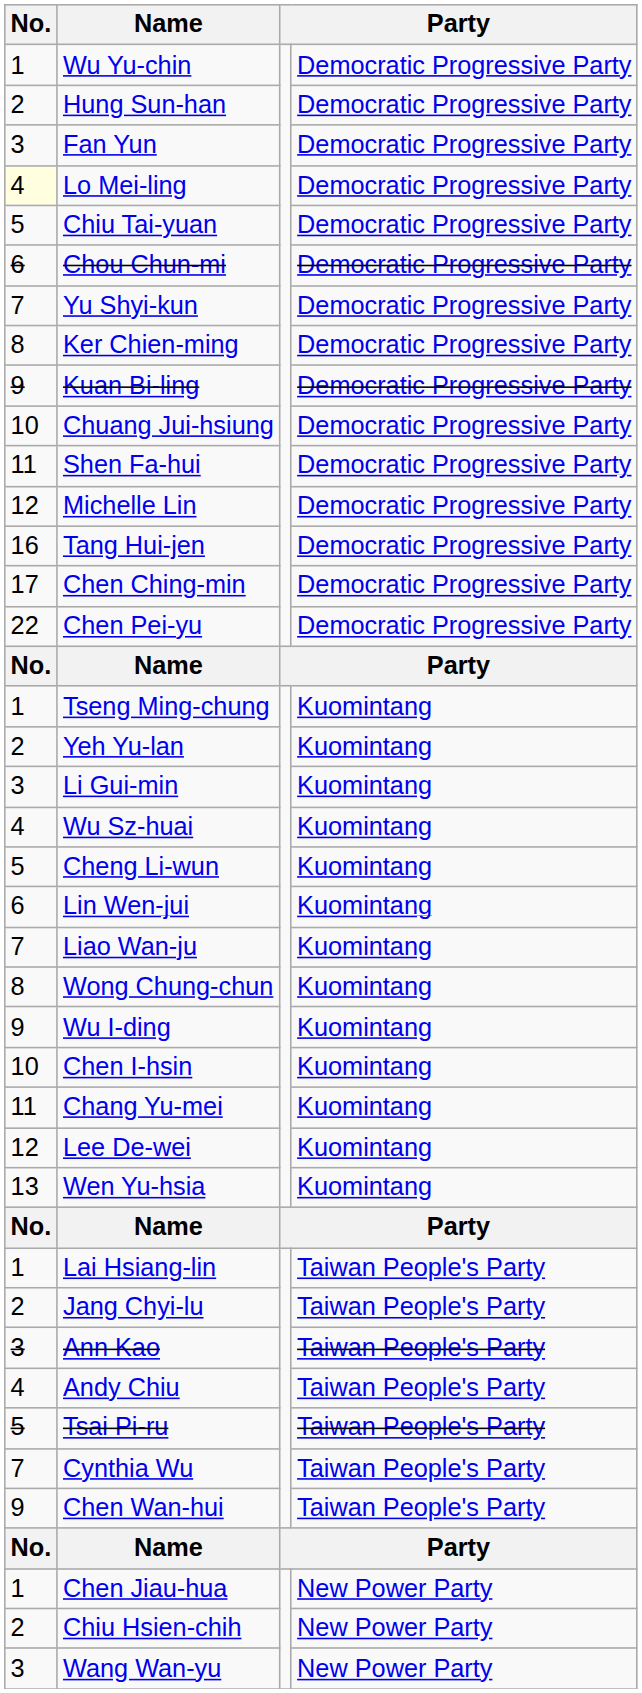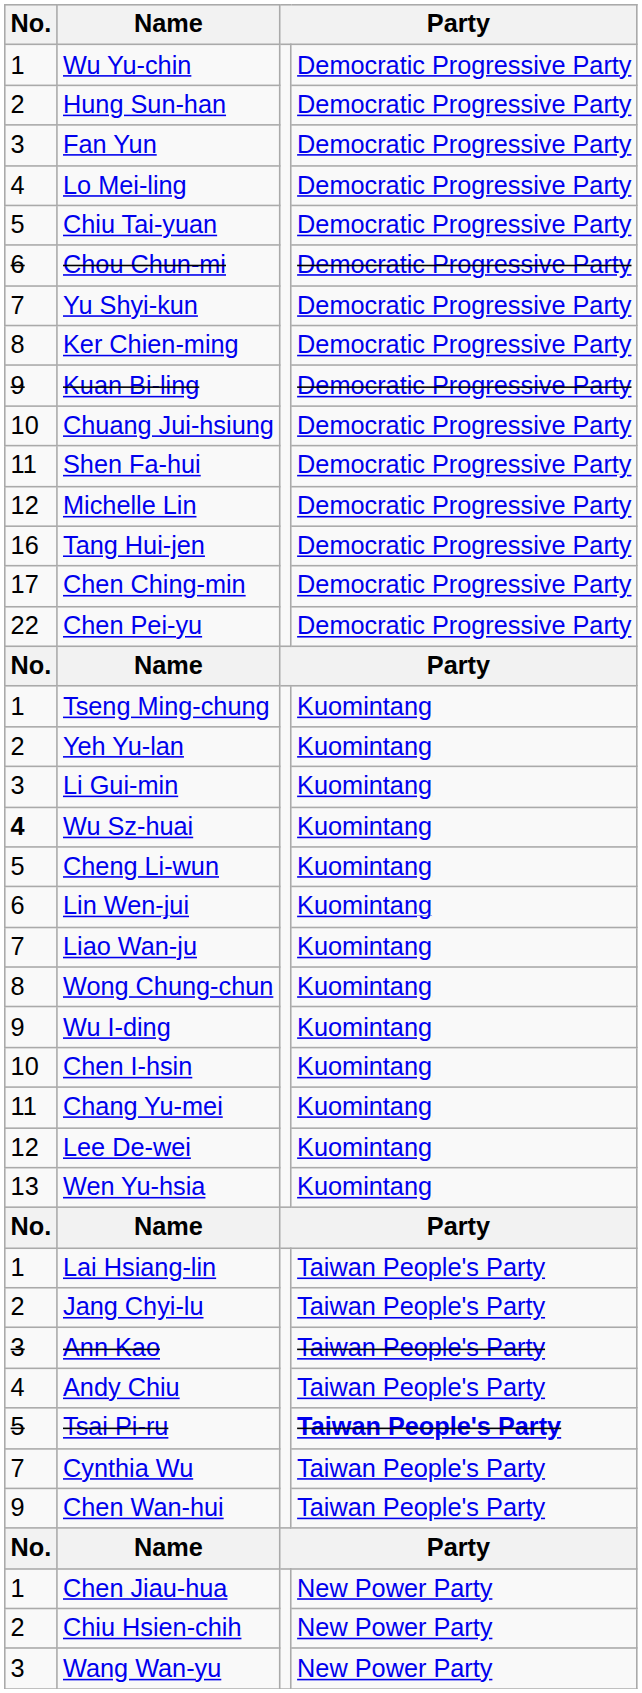(18, 184) lightyellow background -> (18, 184) no background
(18, 826) normal -> (18, 826) bold
(421, 1427) normal -> (429, 1427) bold
